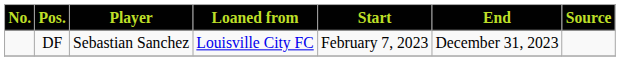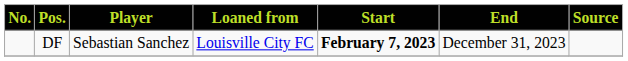(375, 43) normal -> (378, 43) bold
